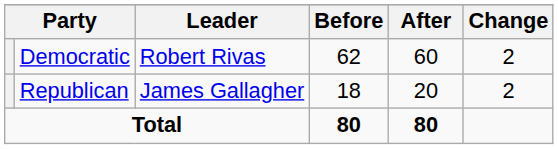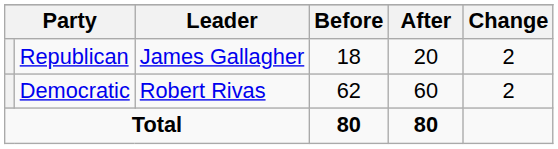rows swapped: (75, 56) <-> (74, 90)
